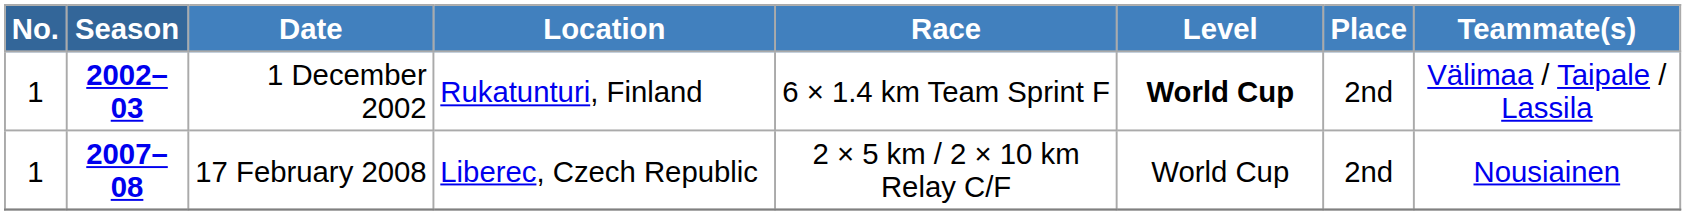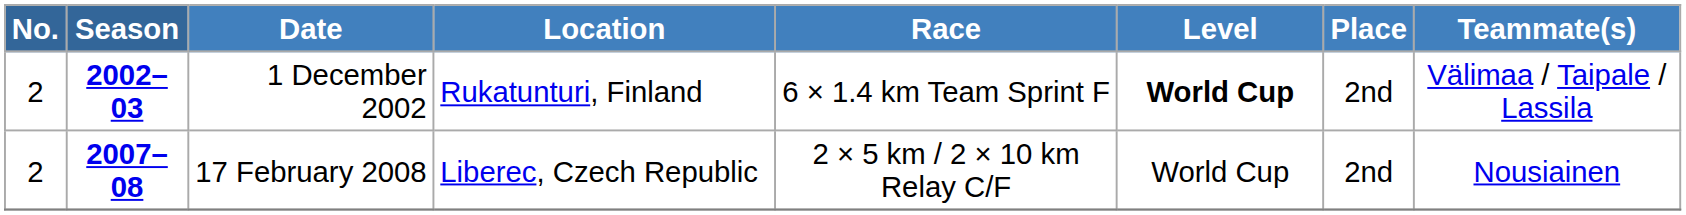(35, 91) 1 -> (35, 91) 2
(35, 170) 1 -> (35, 170) 2
